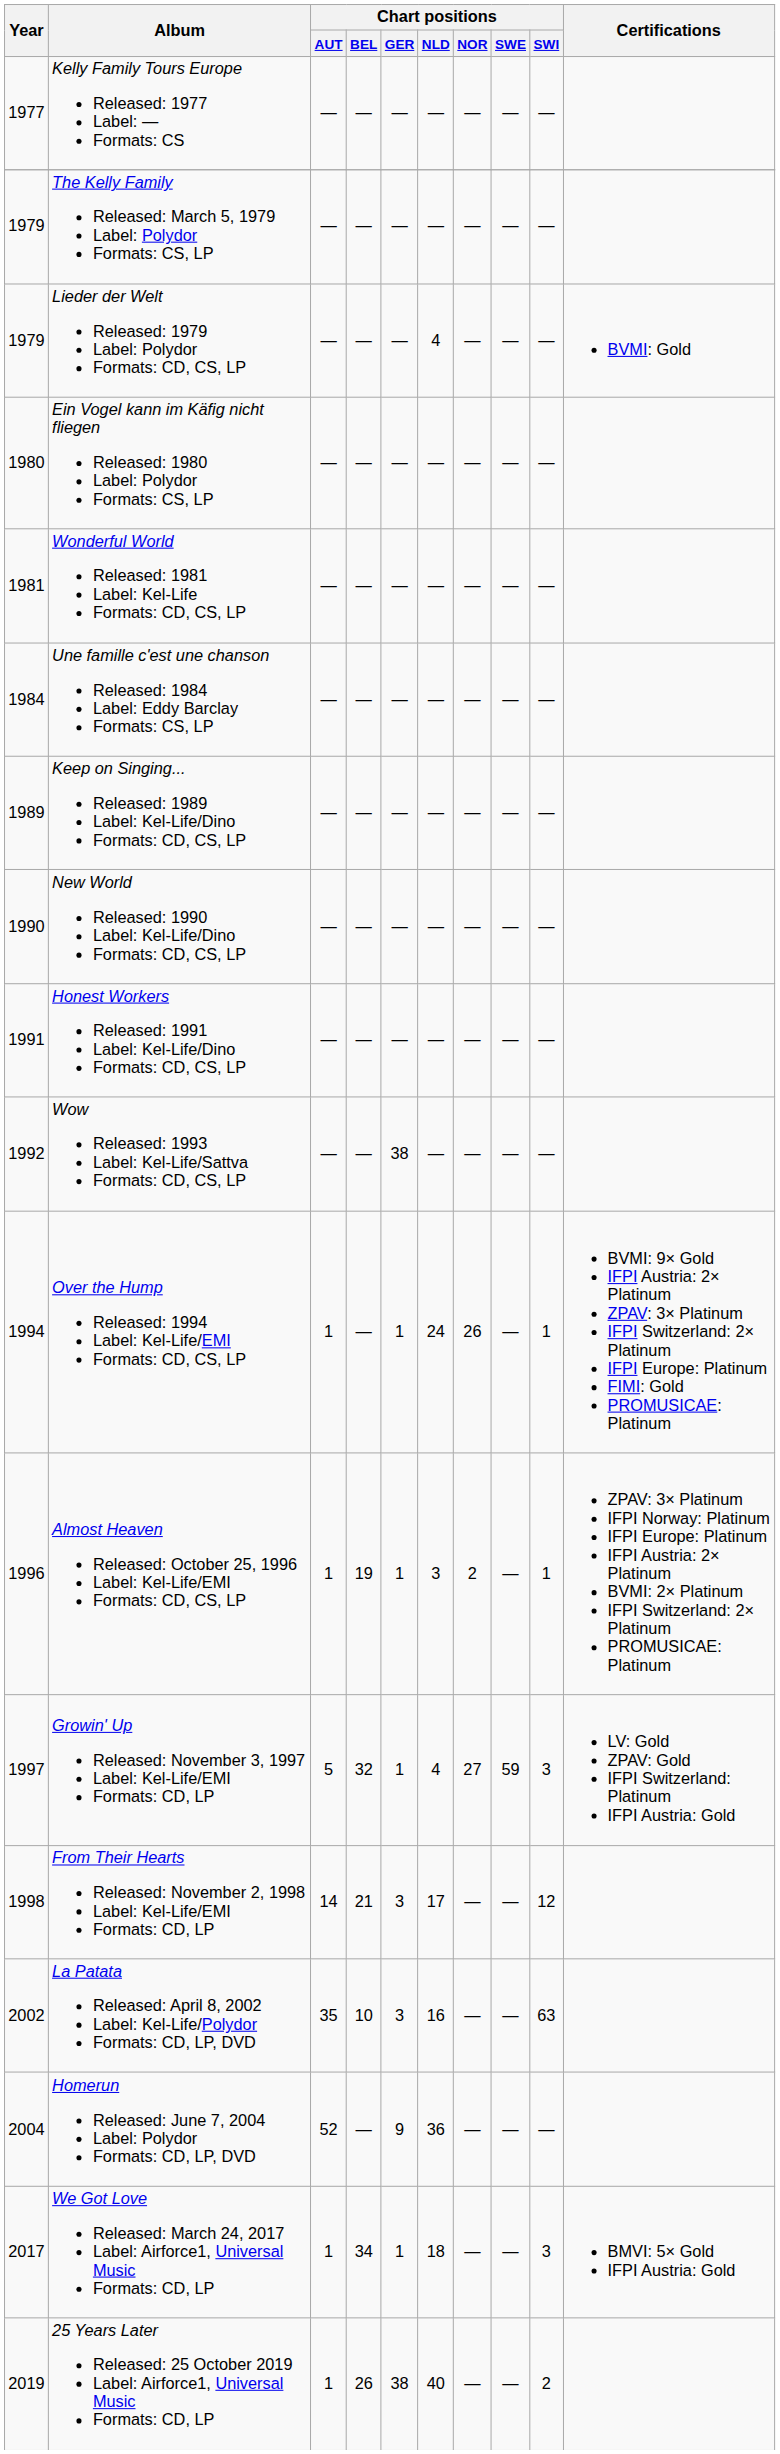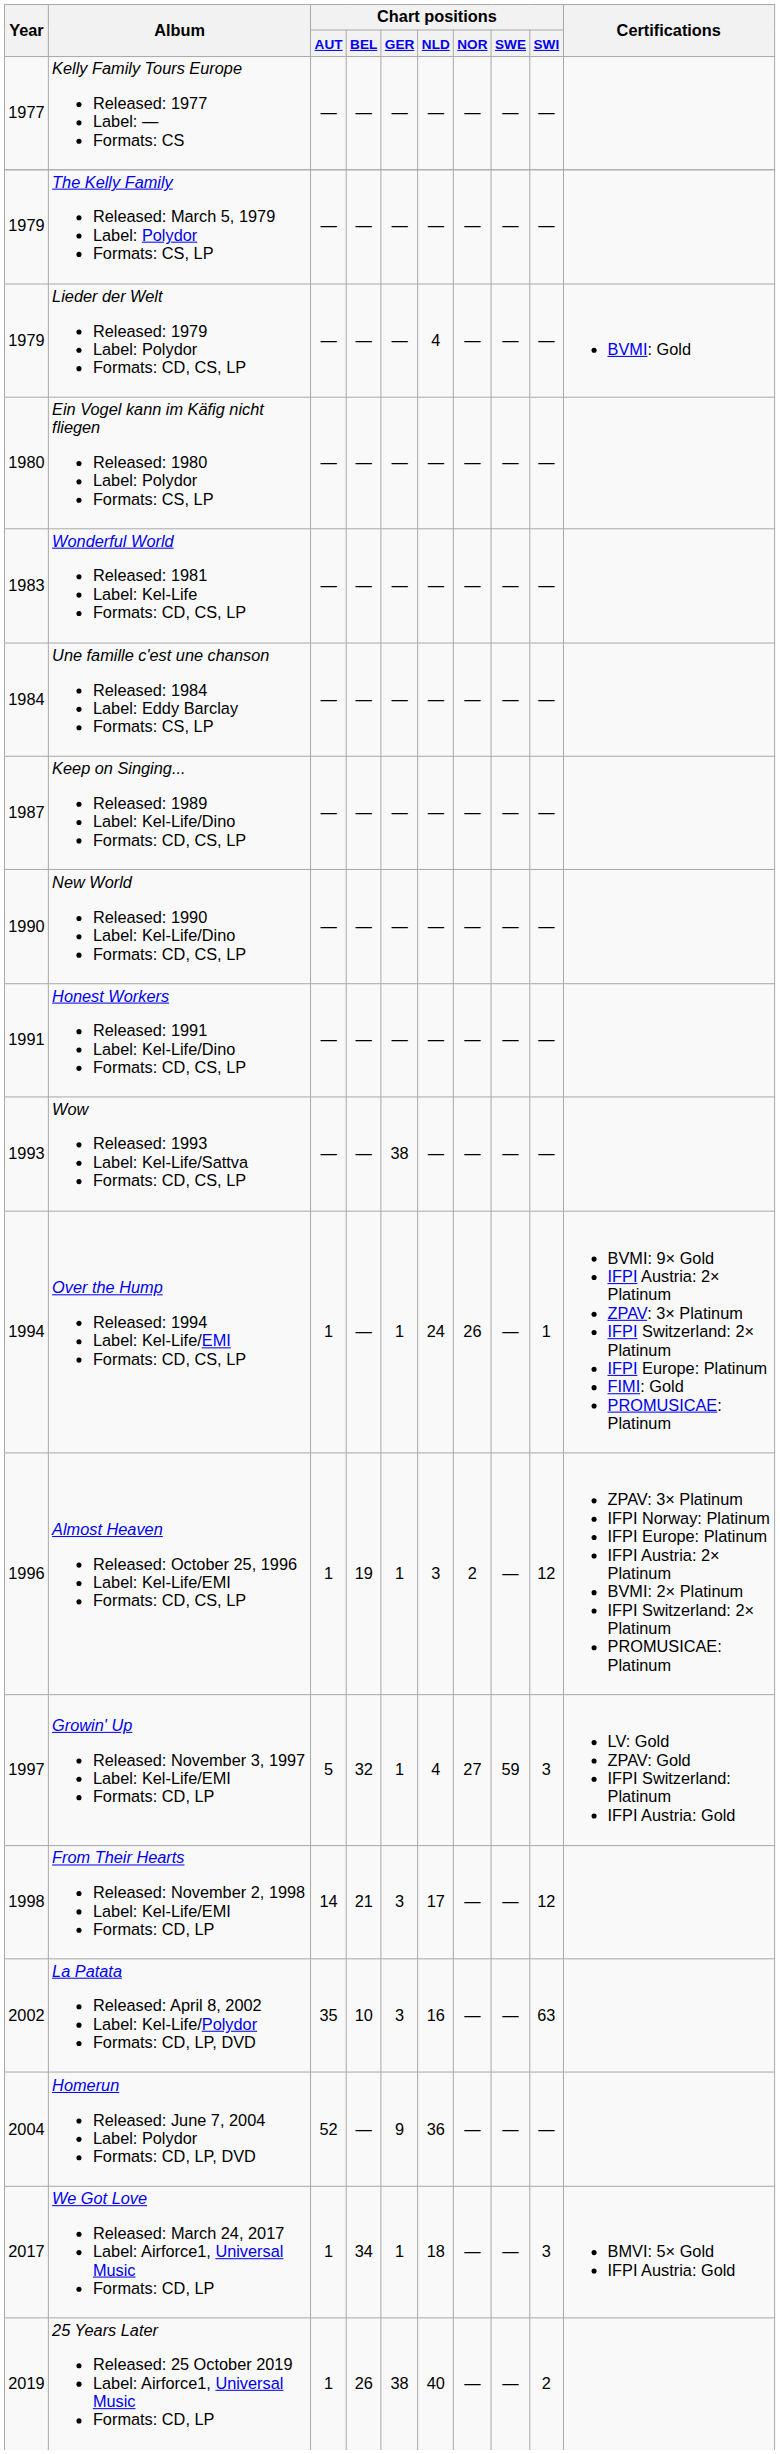(26, 585) 1981 -> (26, 585) 1983
(26, 813) 1989 -> (26, 813) 1987
(26, 1153) 1992 -> (26, 1153) 1993
(546, 1573) 1 -> (546, 1573) 12
